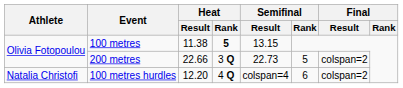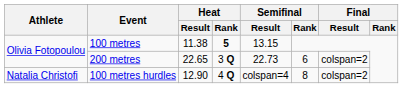(195, 60) 22.66 -> (195, 60) 22.65
(305, 60) 5 -> (305, 60) 6
(195, 76) 12.20 -> (195, 76) 12.90
(305, 76) 6 -> (305, 76) 8
